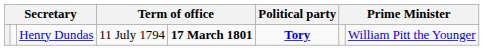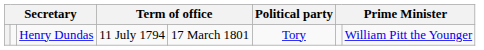(212, 34) bold -> (210, 34) normal
(297, 34) bold -> (294, 34) normal
